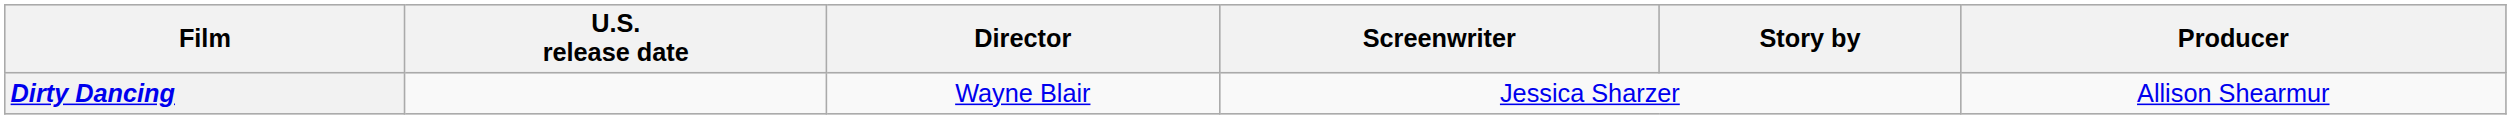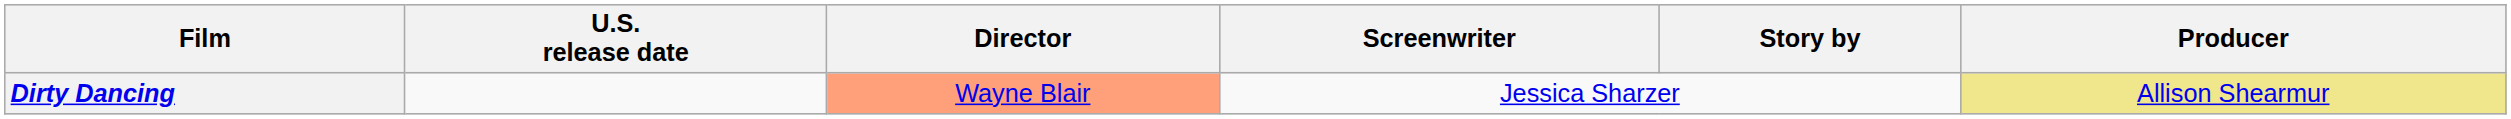(1023, 93) no background -> (1023, 93) lightsalmon background
(2233, 93) no background -> (2233, 93) khaki background
